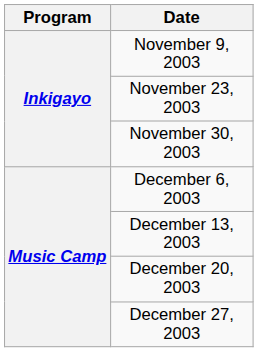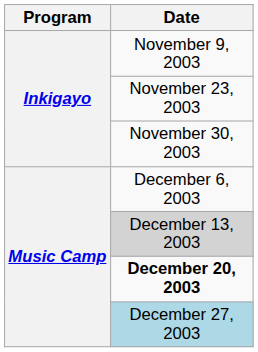(182, 233) no background -> (182, 233) lightgrey background
(182, 278) normal -> (182, 278) bold
(182, 324) no background -> (182, 324) lightblue background
